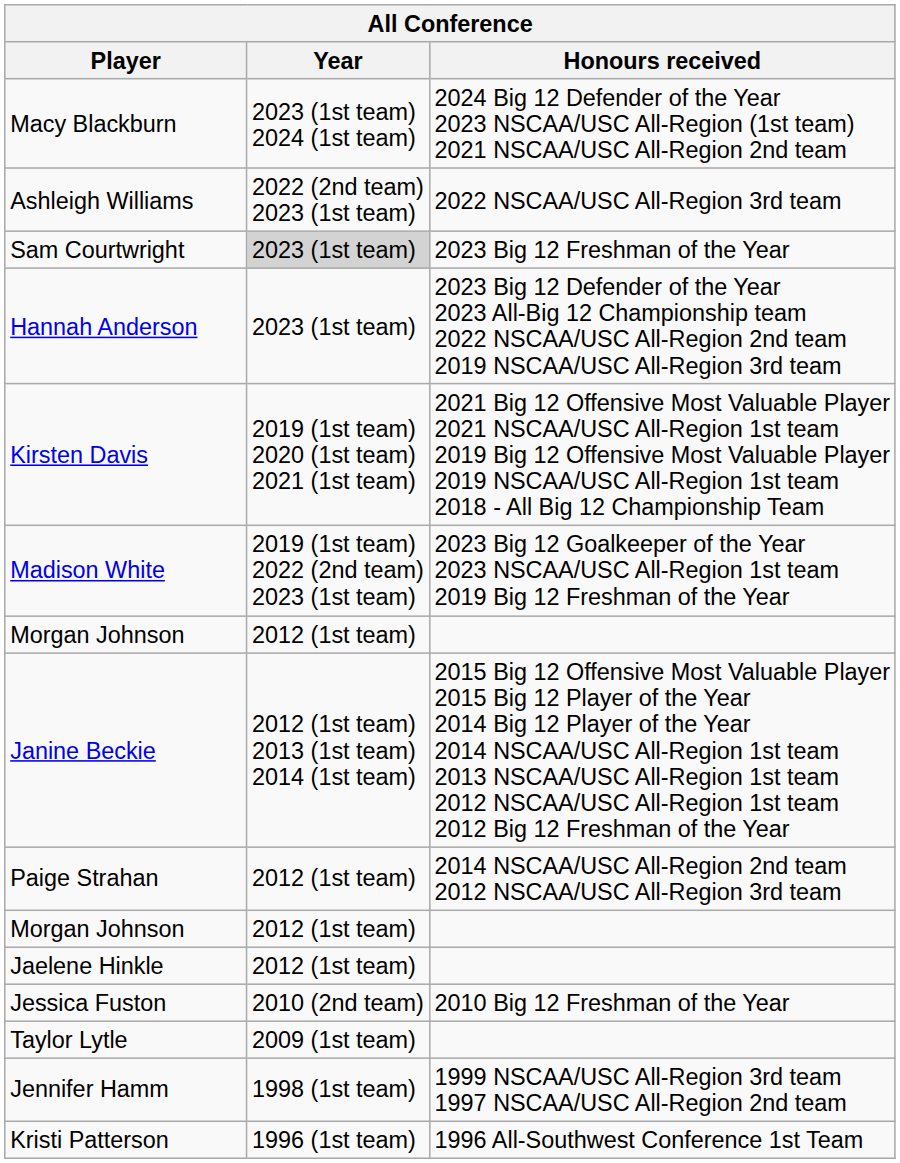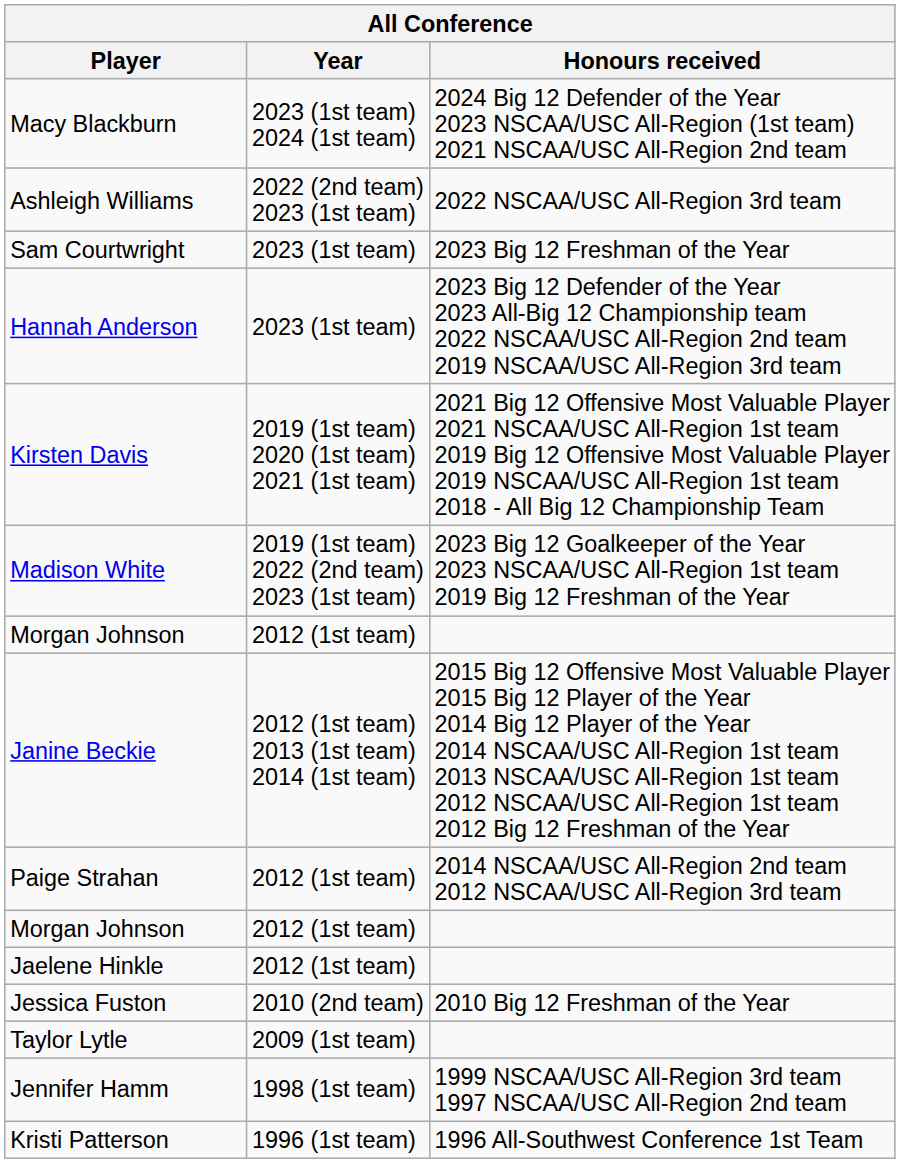(334, 250) lightgrey background -> (334, 250) no background
